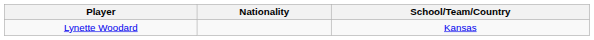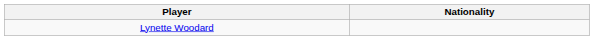- column: (460, 12)
